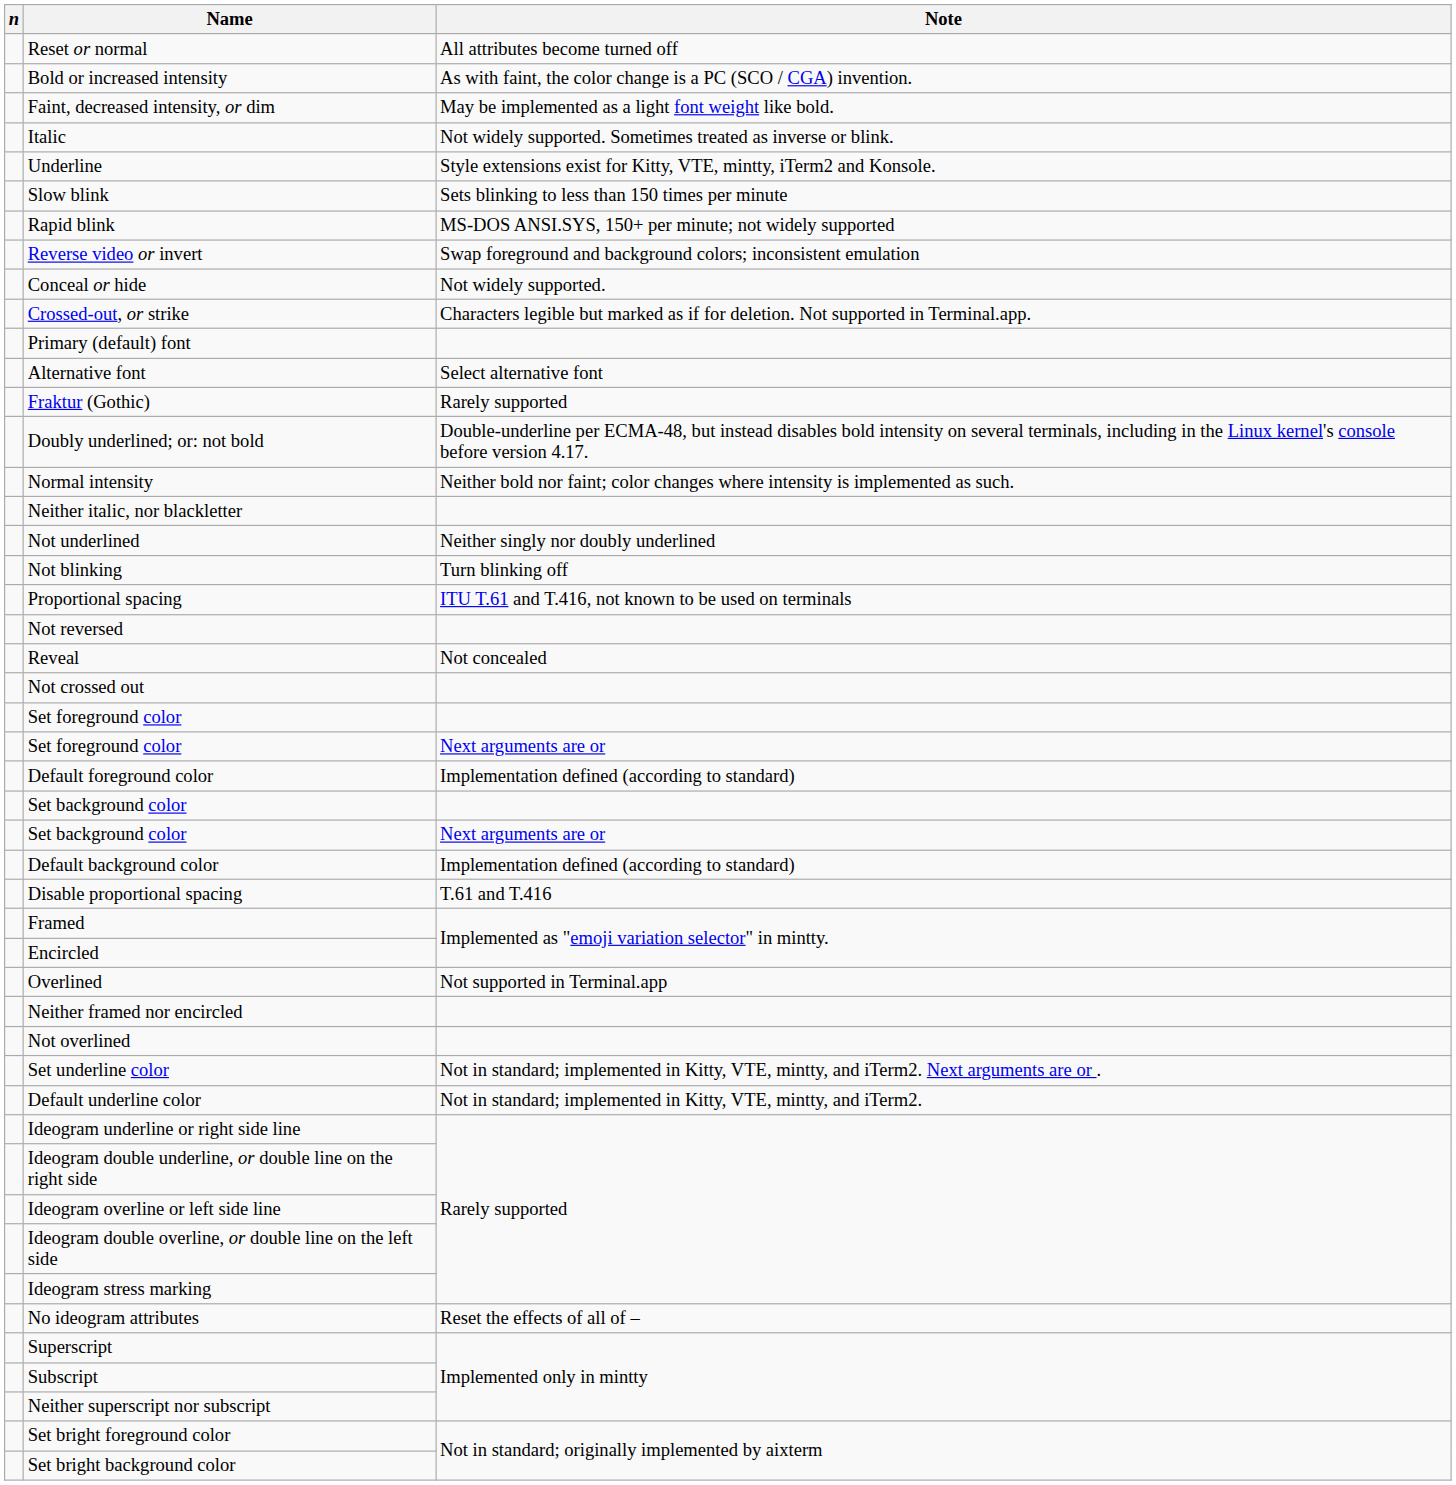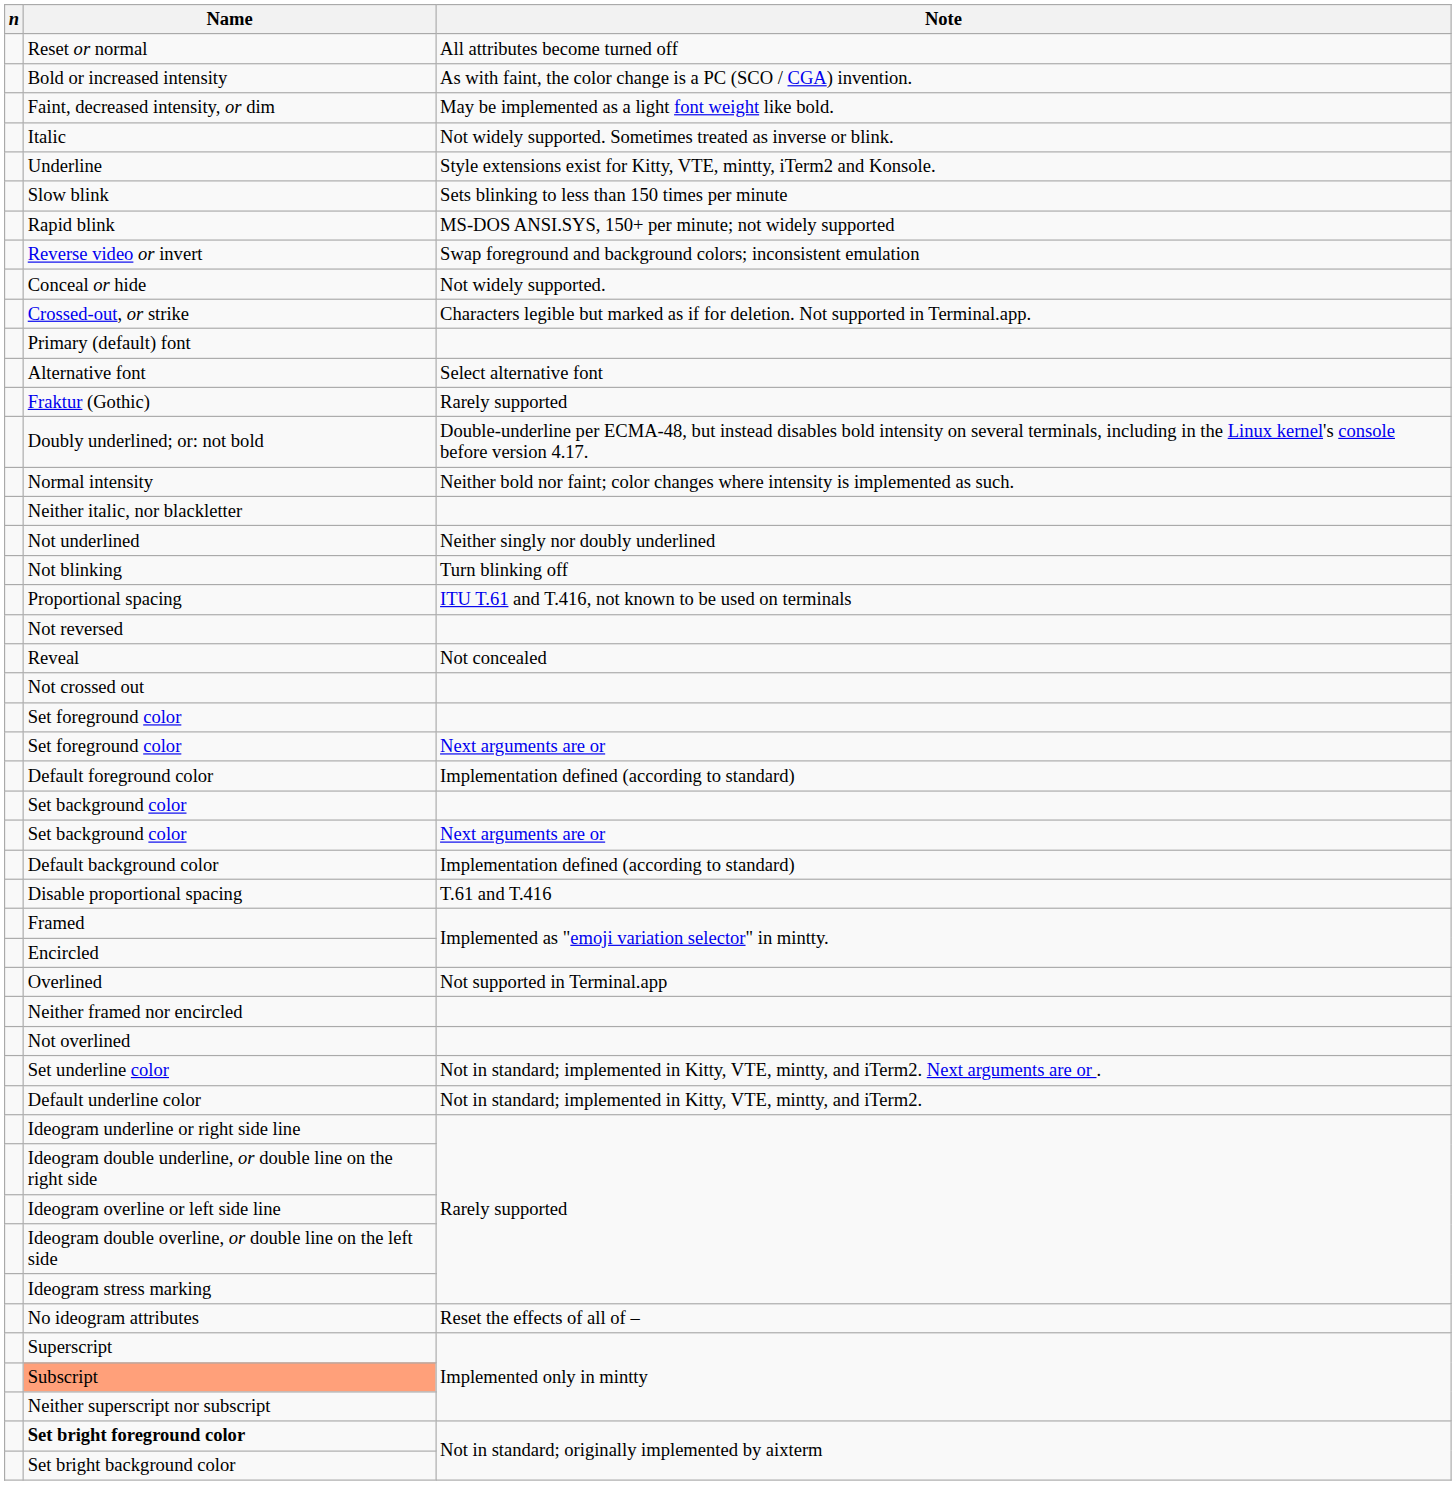(63, 1376) no background -> (63, 1376) lightsalmon background
(129, 1435) normal -> (136, 1435) bold
